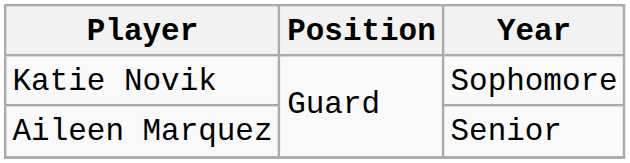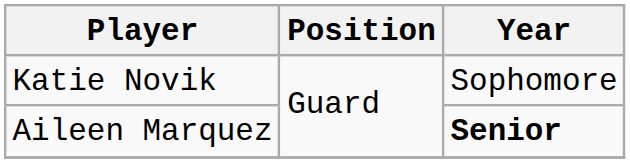(506, 131) normal -> (506, 131) bold
